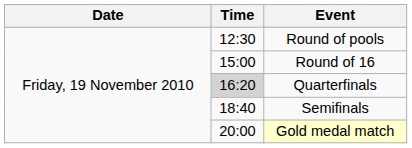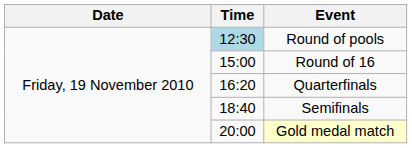(237, 39) no background -> (237, 39) lightblue background
(237, 85) lightgrey background -> (237, 85) no background
